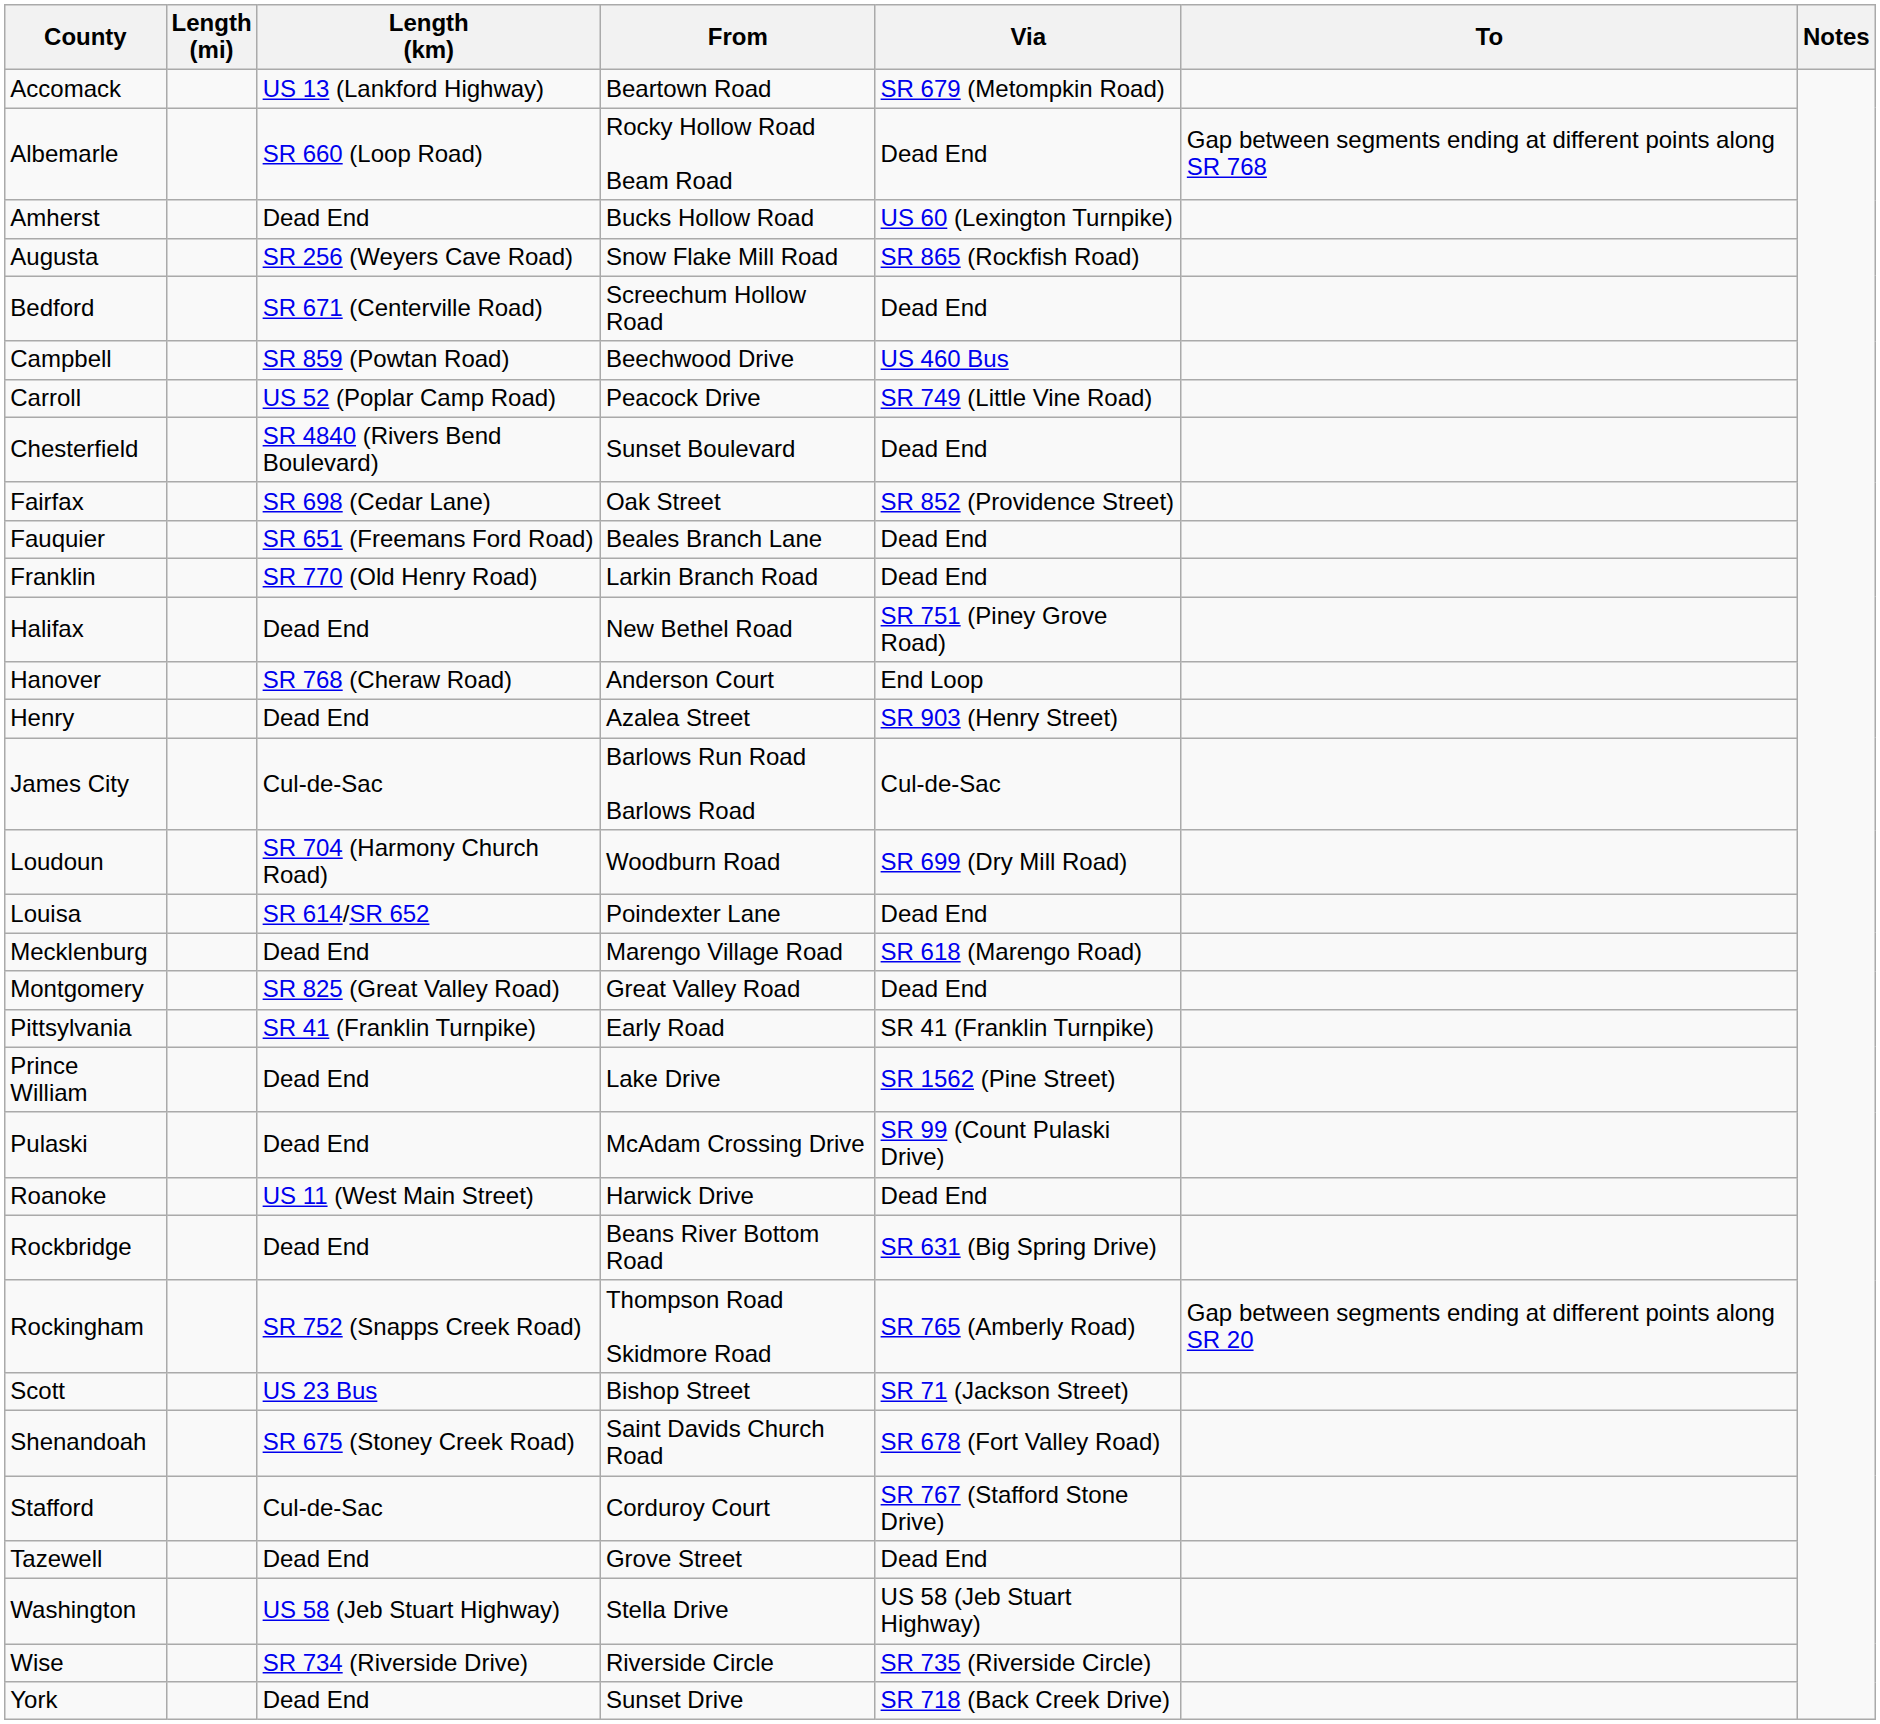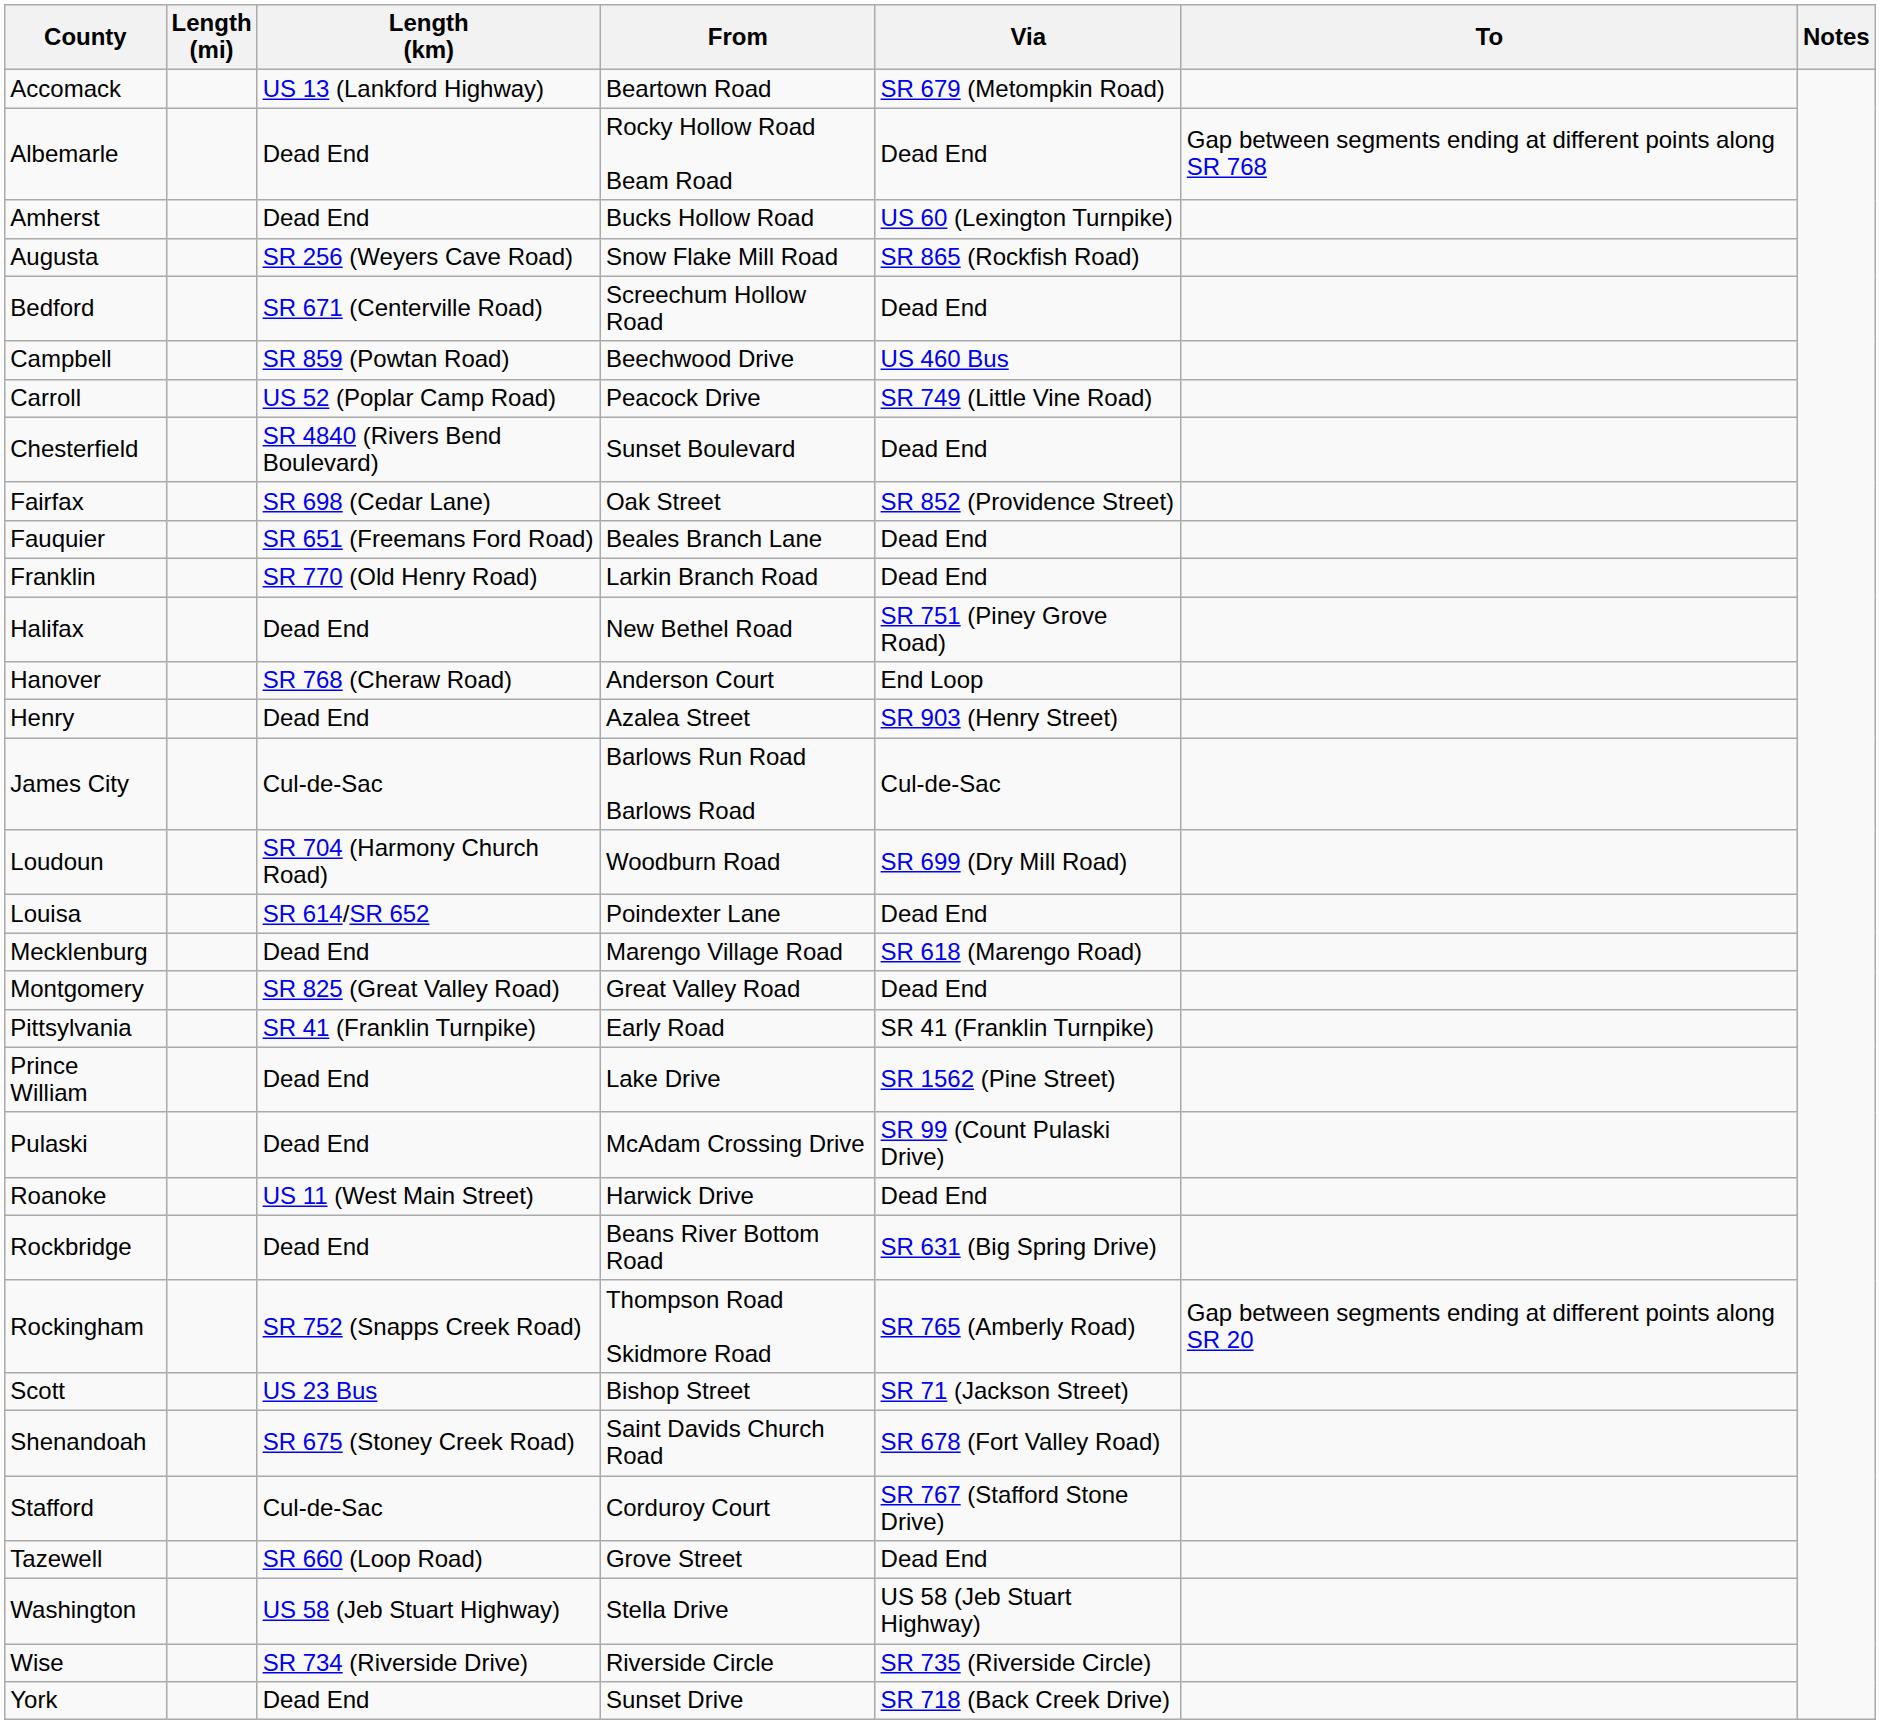(373, 153) SR 660 (Loop Road) -> (316, 153) Dead End
(316, 1559) Dead End -> (373, 1559) SR 660 (Loop Road)
